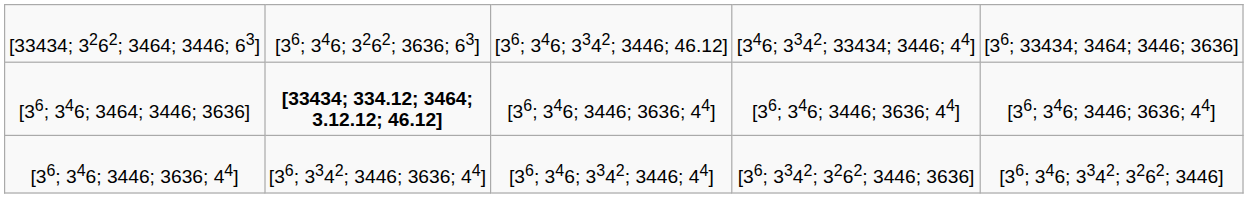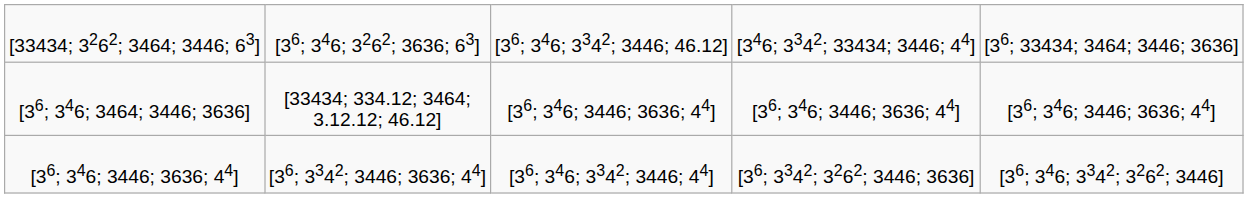(377, 109) bold -> (377, 109) normal
